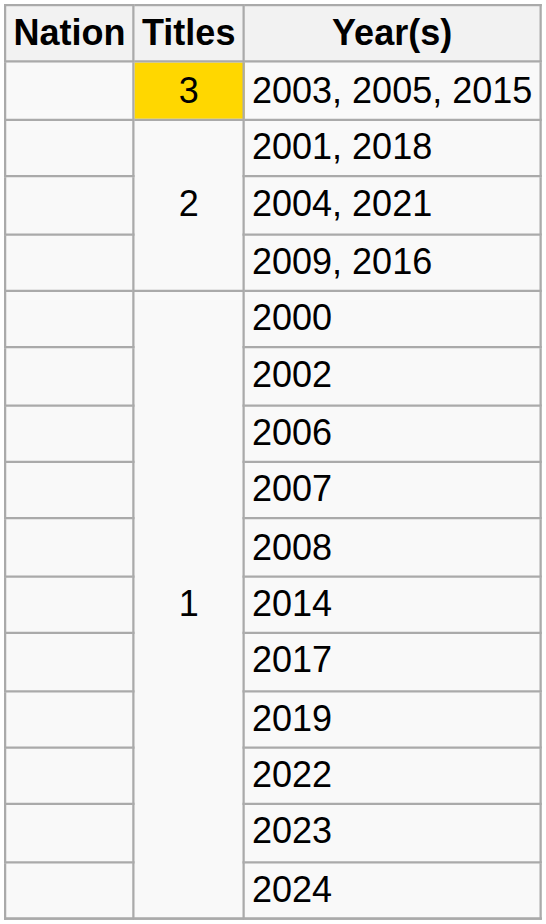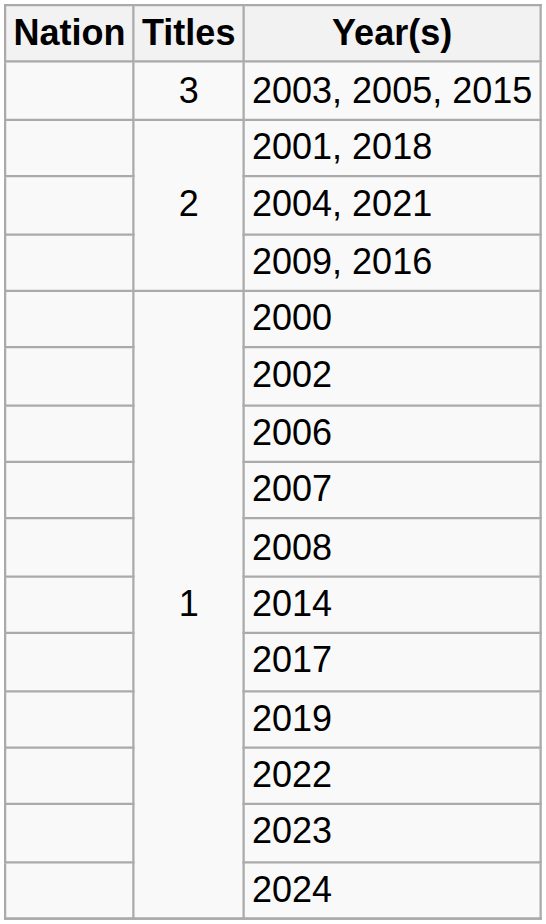(189, 90) gold background -> (189, 90) no background
